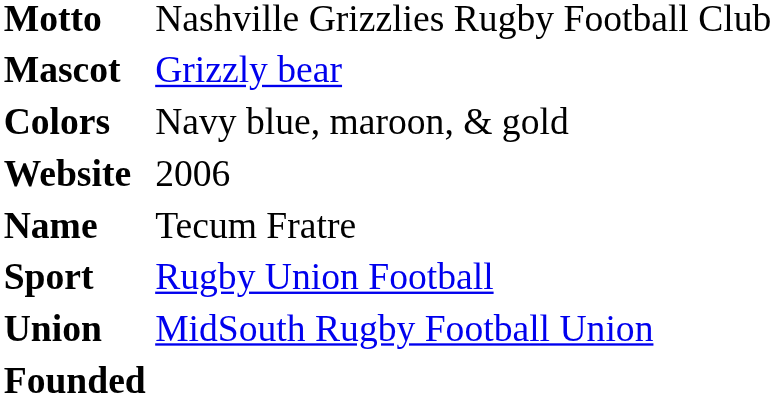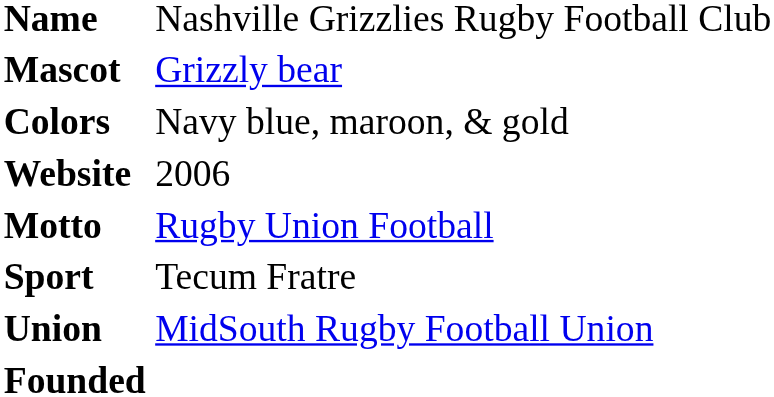(53, 18) Motto -> (51, 18) Name
(51, 225) Name -> (53, 225) Motto
(256, 225) Tecum Fratre -> (324, 225) Rugby Union Football
(324, 276) Rugby Union Football -> (256, 276) Tecum Fratre
